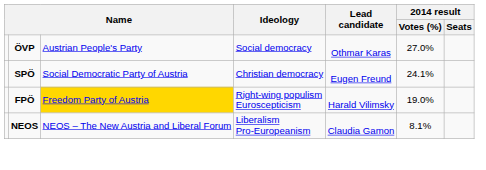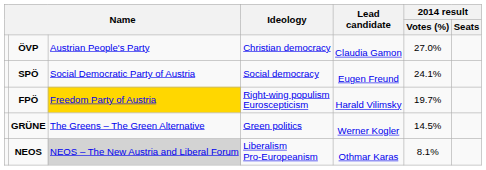(274, 47) Social democracy -> (287, 47) Christian democracy
(361, 53) Othmar Karas -> (368, 53) Claudia Gamon
(279, 73) Christian democracy -> (281, 73) Social democracy
(420, 100) 19.0% -> (428, 100) 19.7%
+ row: (28, 126)
(137, 126) no background -> (144, 152) lightgrey background
(361, 131) Claudia Gamon -> (368, 157) Othmar Karas
